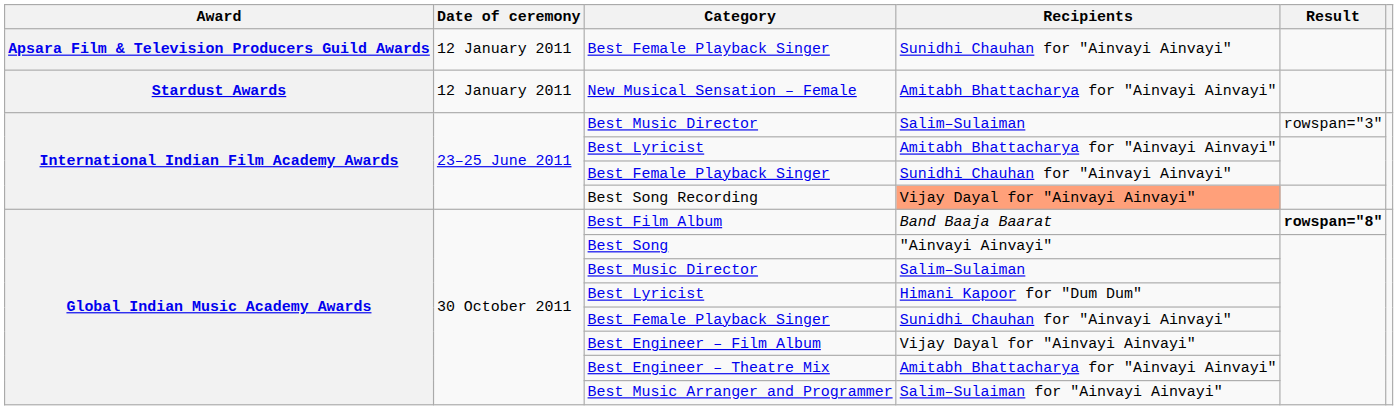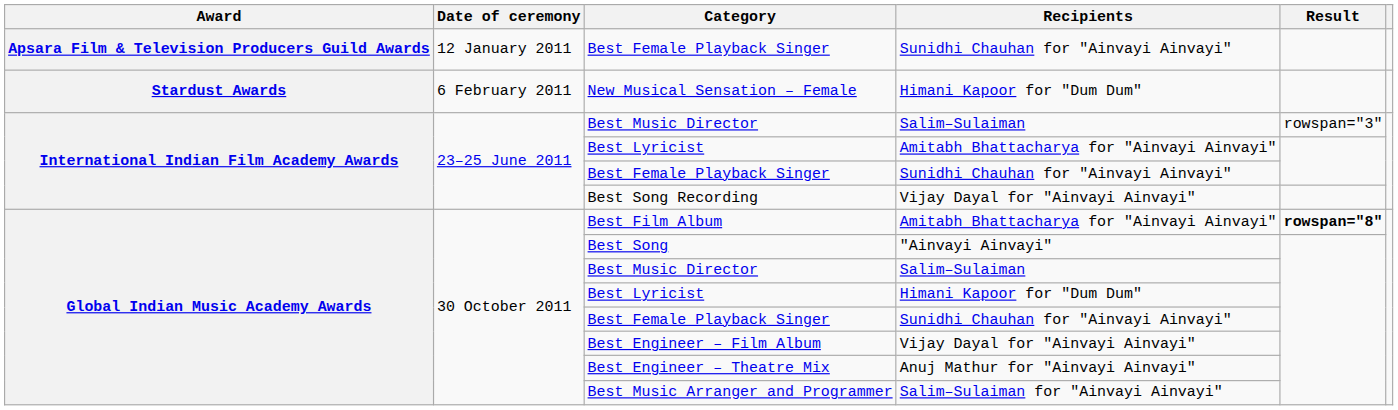(504, 91) 12 January 2011 -> (504, 91) 6 February 2011
(1088, 91) Amitabh Bhattacharya for "Ainvayi Ainvayi" -> (1021, 91) Himani Kapoor for "Dum Dum"
(1048, 197) lightsalmon background -> (1048, 197) no background
(976, 222) Band Baaja Baarat -> (1088, 222) Amitabh Bhattacharya for "Ainvayi Ainvayi"
(1088, 368) Amitabh Bhattacharya for "Ainvayi Ainvayi" -> (1048, 368) Anuj Mathur for "Ainvayi Ainvayi"
